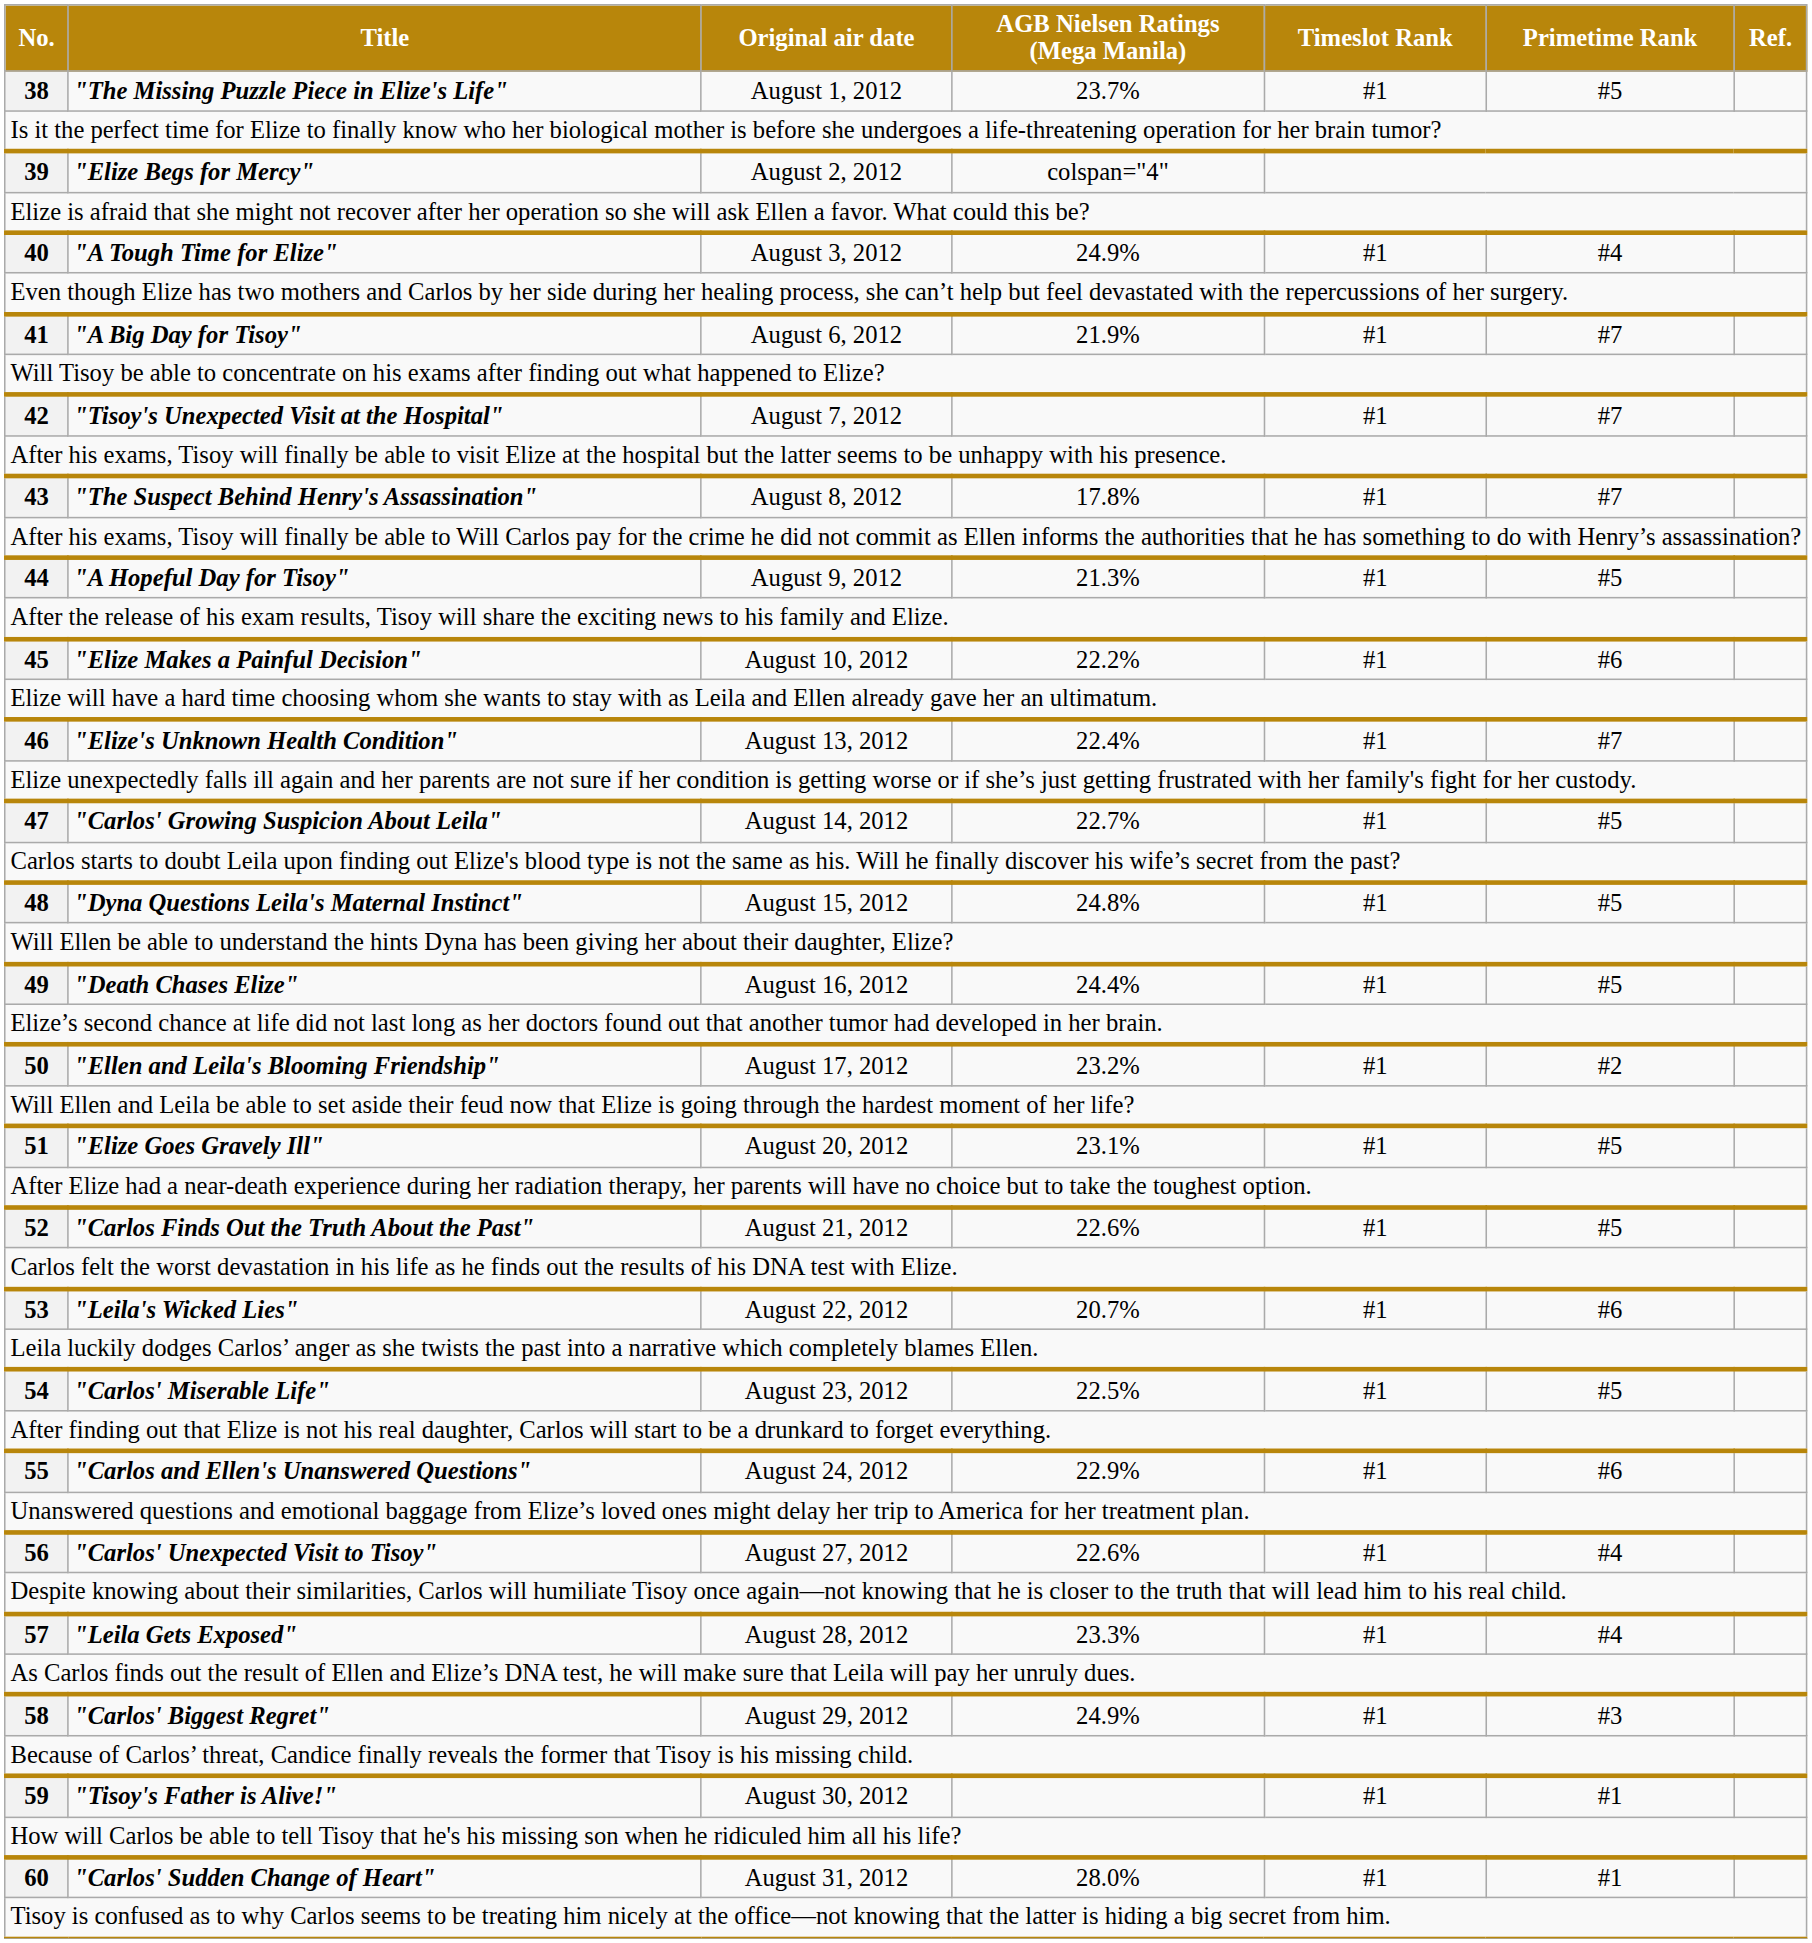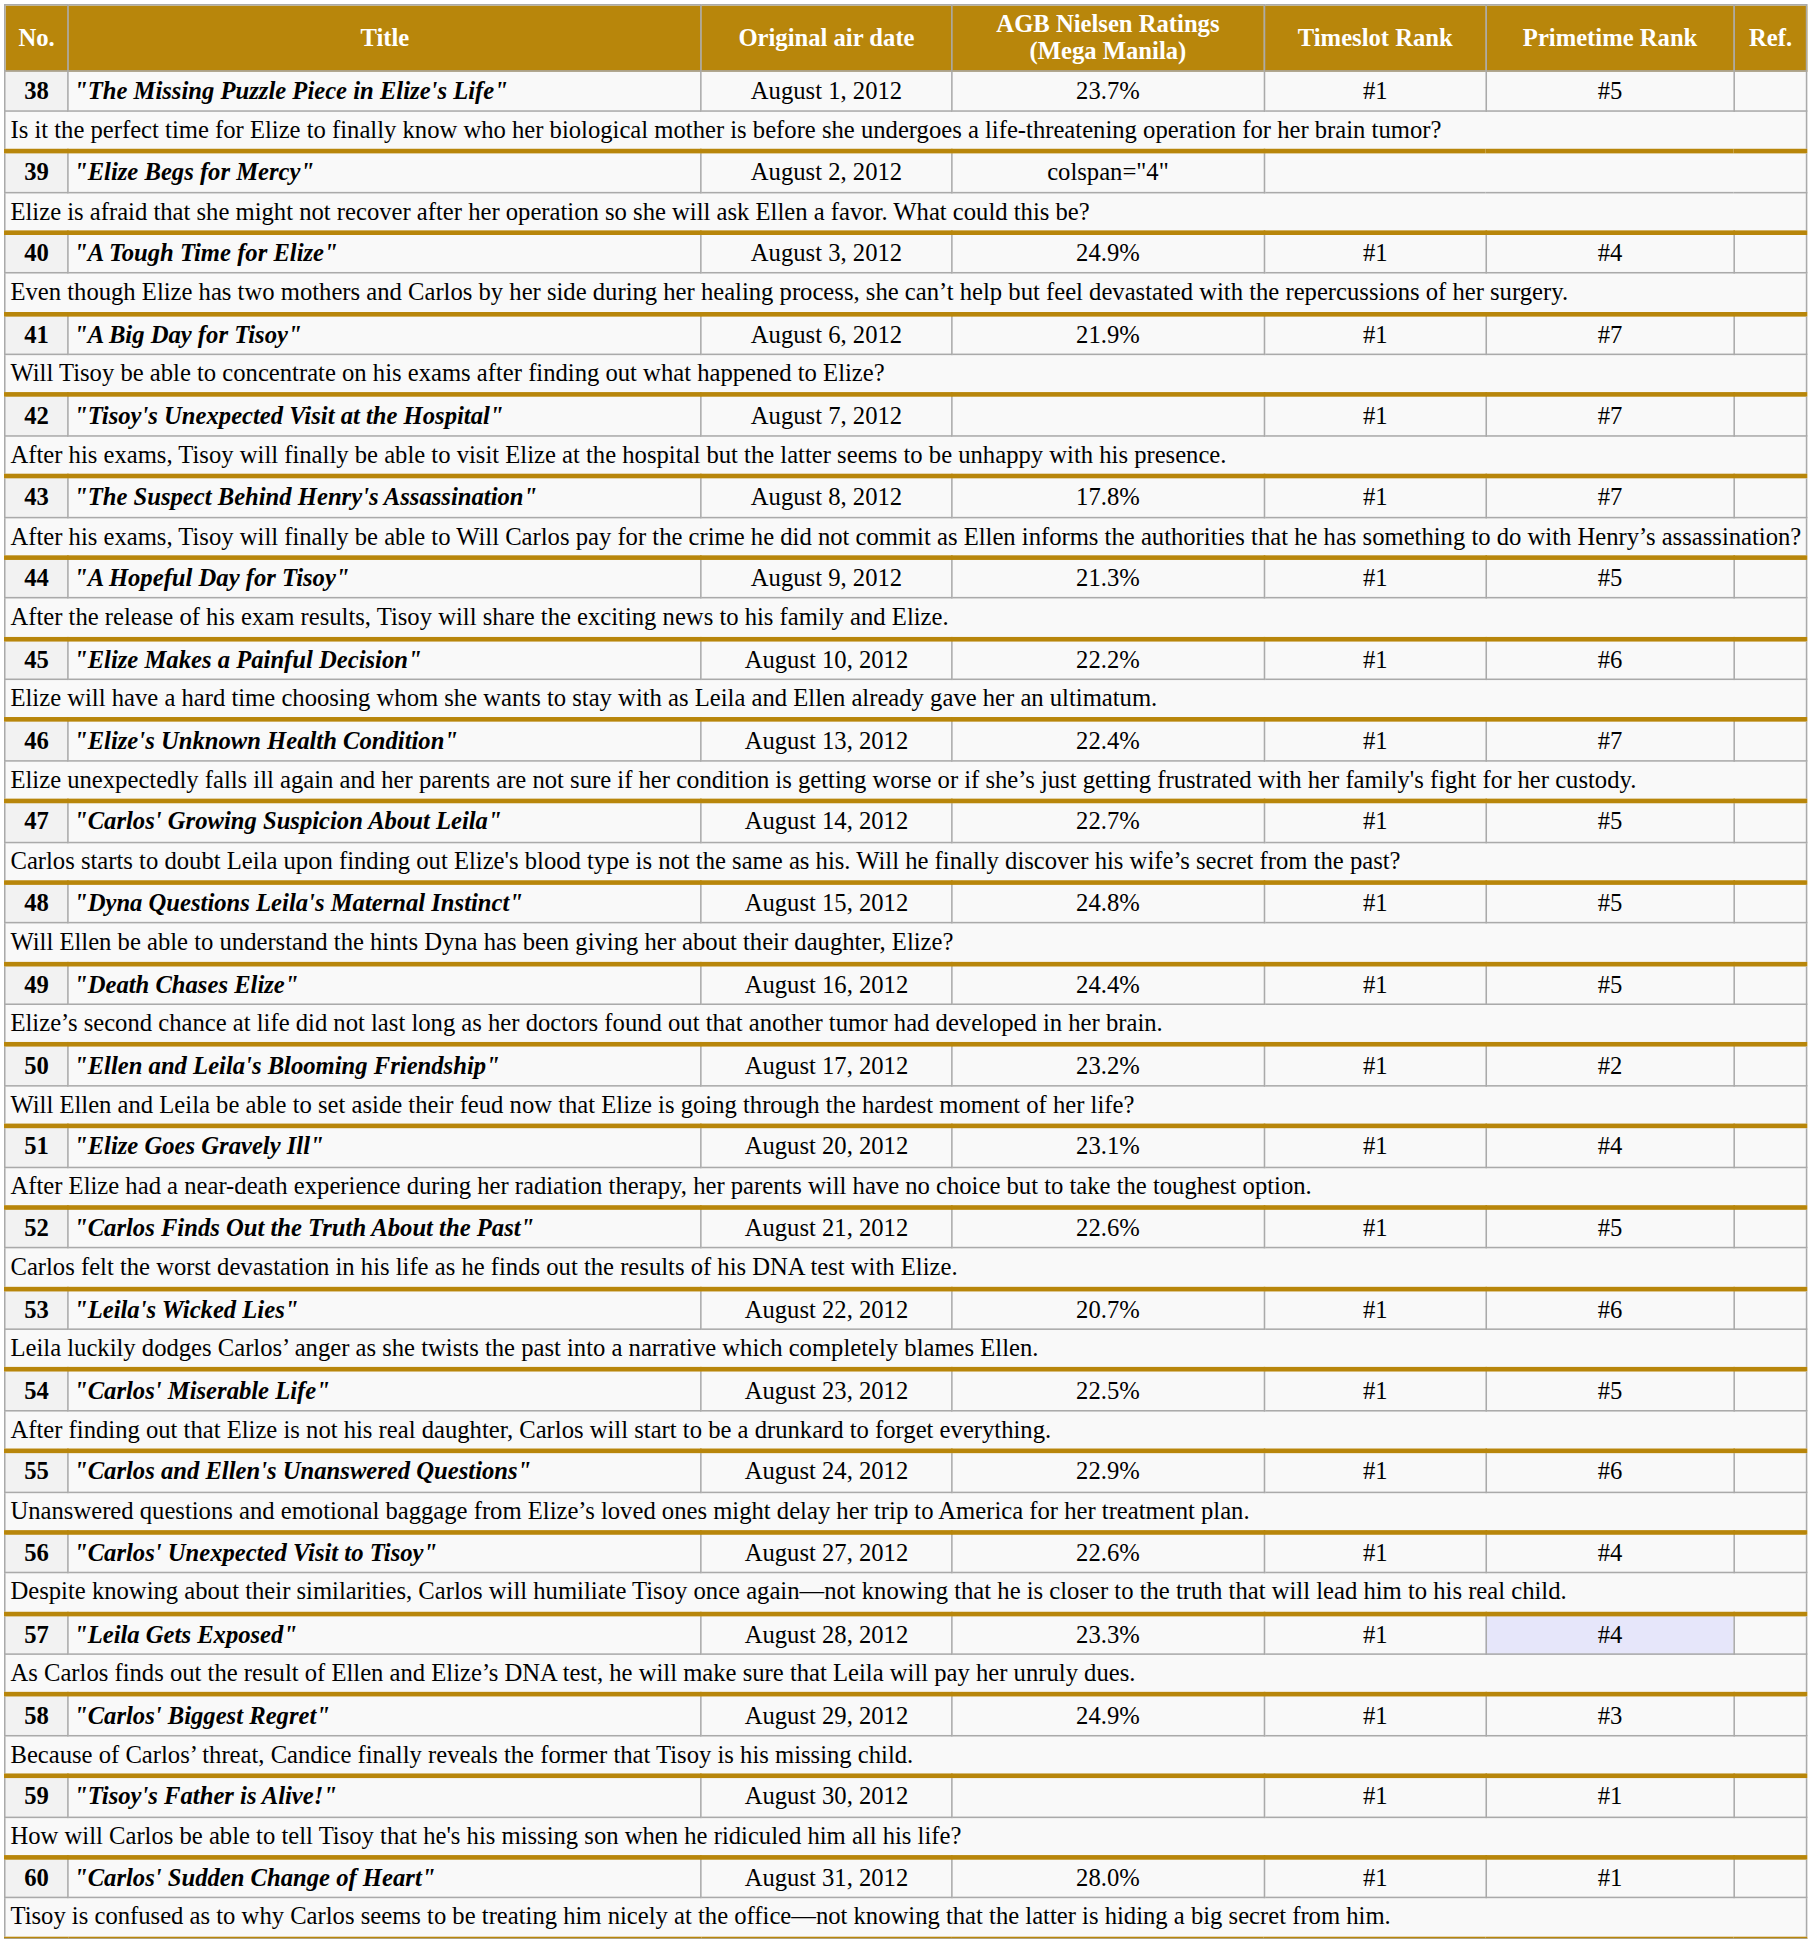(1610, 1146) #5 -> (1610, 1146) #4
(1610, 1634) no background -> (1610, 1634) lavender background
